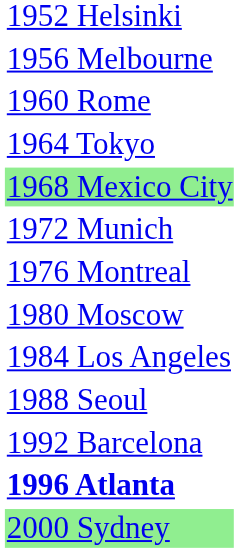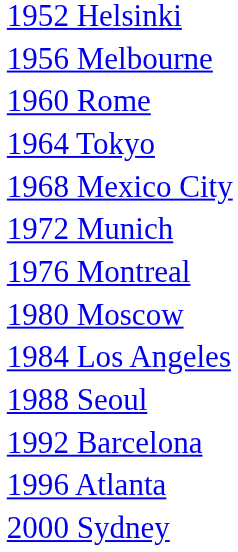(120, 186) lightgreen background -> (120, 186) no background
(91, 485) bold -> (87, 485) normal
(88, 527) lightgreen background -> (88, 527) no background
